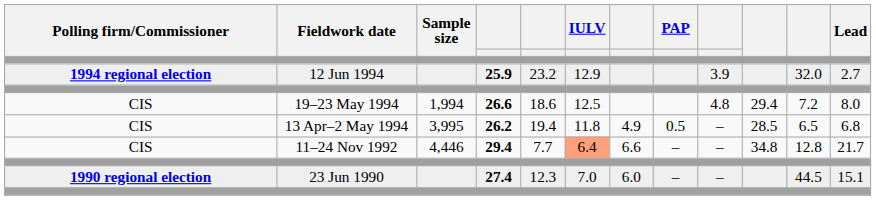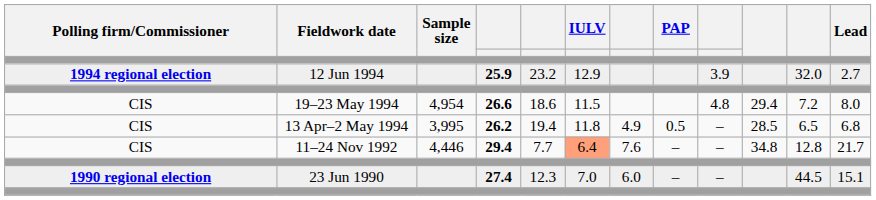(446, 104) 1,994 -> (446, 104) 4,954
(587, 104) 12.5 -> (587, 104) 11.5
(631, 148) 6.6 -> (631, 148) 7.6
